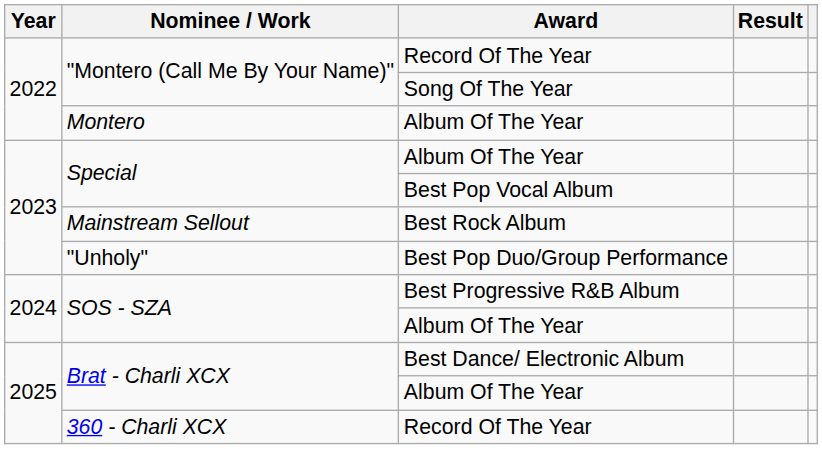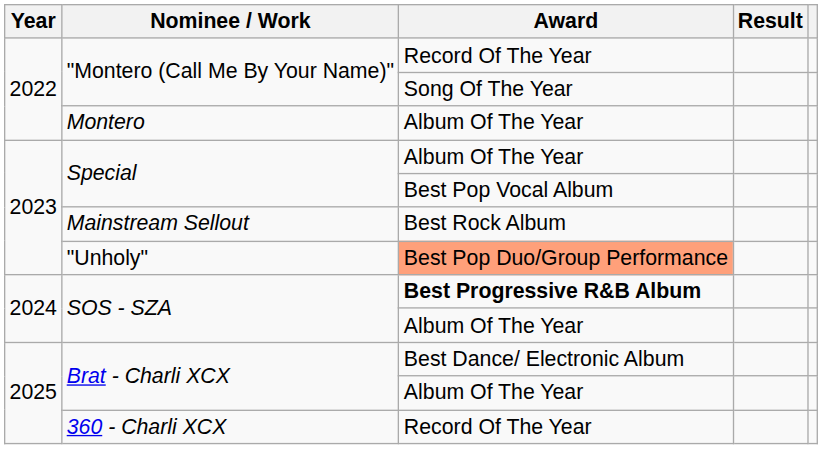(566, 257) no background -> (566, 257) lightsalmon background
(542, 291) normal -> (552, 291) bold
